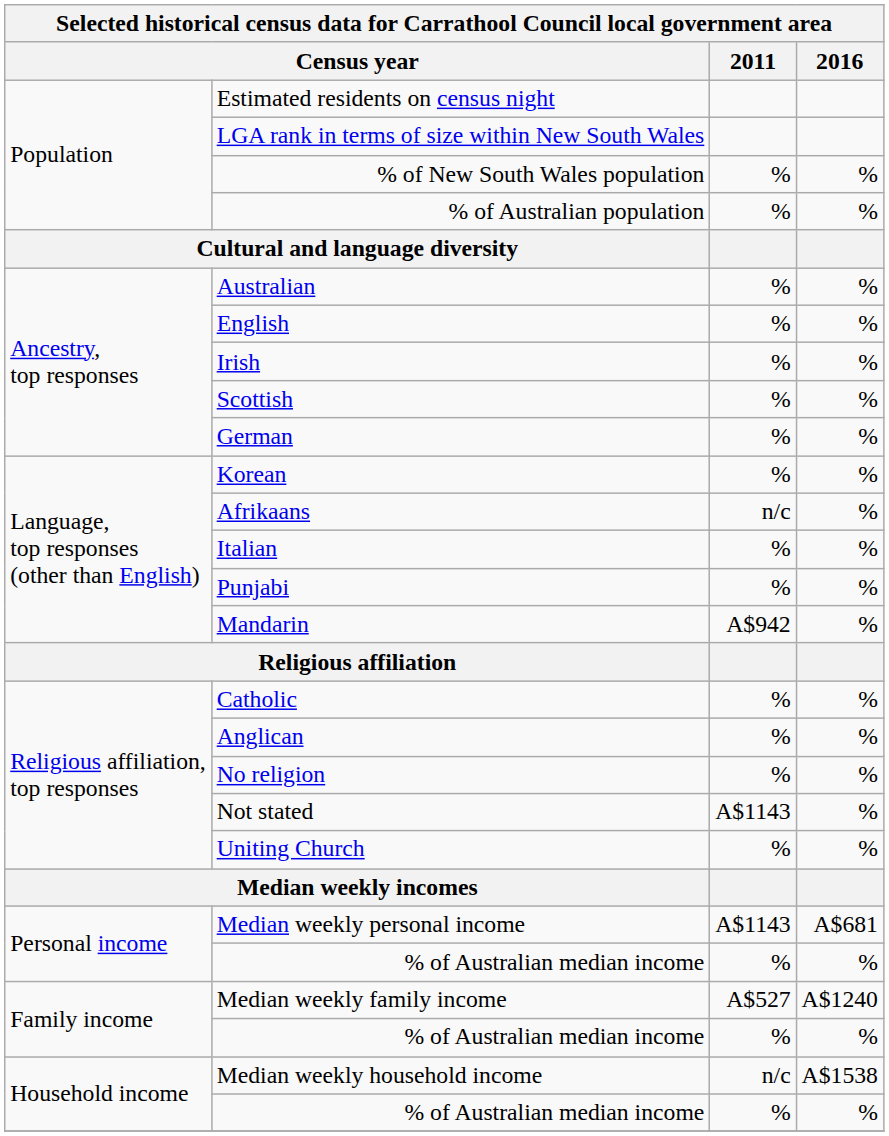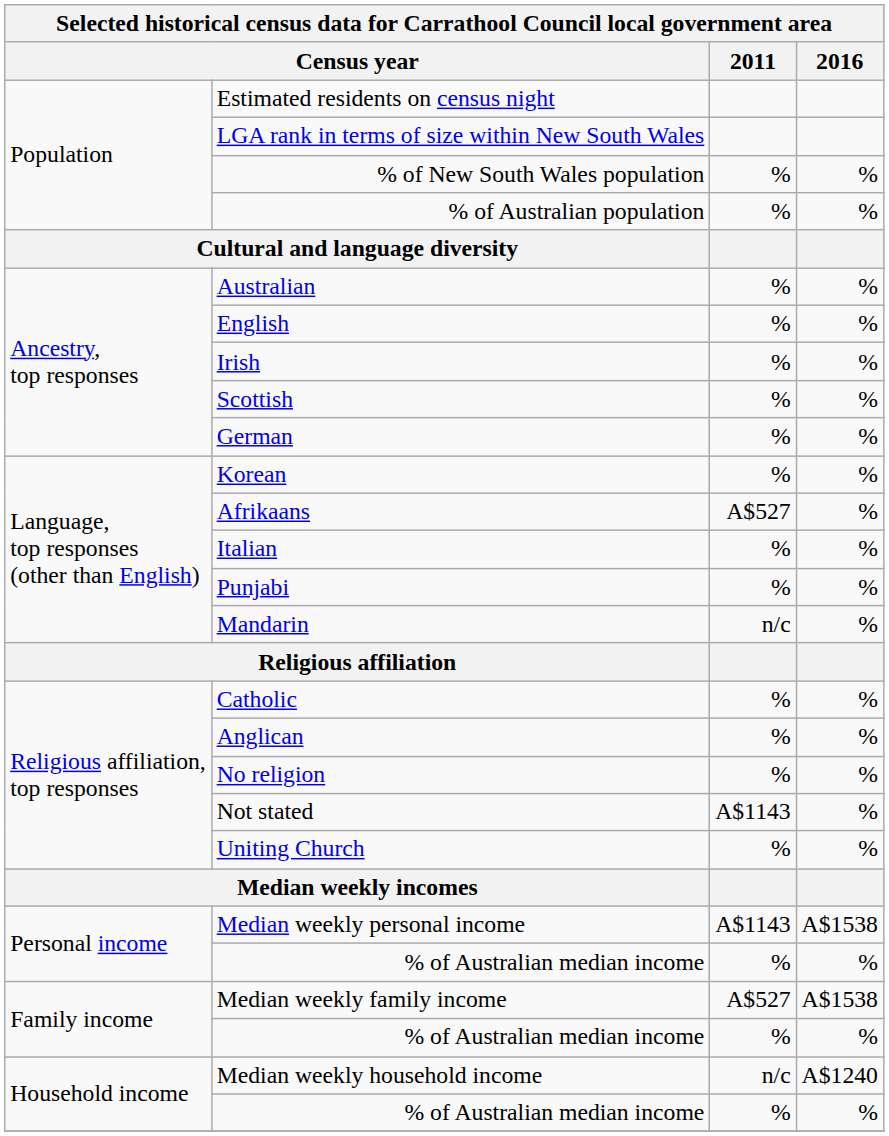(776, 511) n/c -> (758, 511) A$527
(758, 624) A$942 -> (776, 624) n/c
(846, 924) A$681 -> (840, 924) A$1538
(840, 999) A$1240 -> (840, 999) A$1538
(840, 1074) A$1538 -> (840, 1074) A$1240
